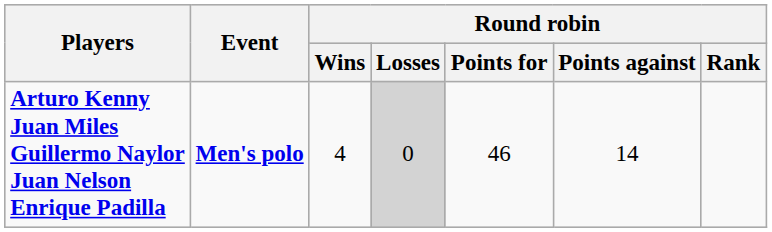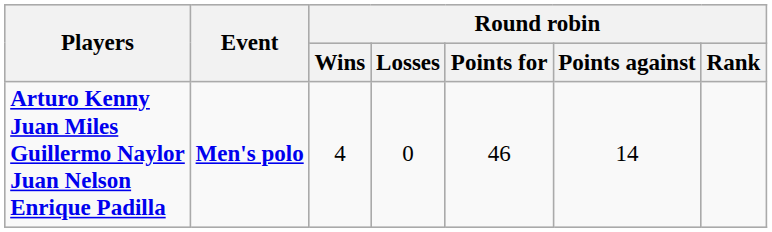(408, 154) lightgrey background -> (408, 154) no background
